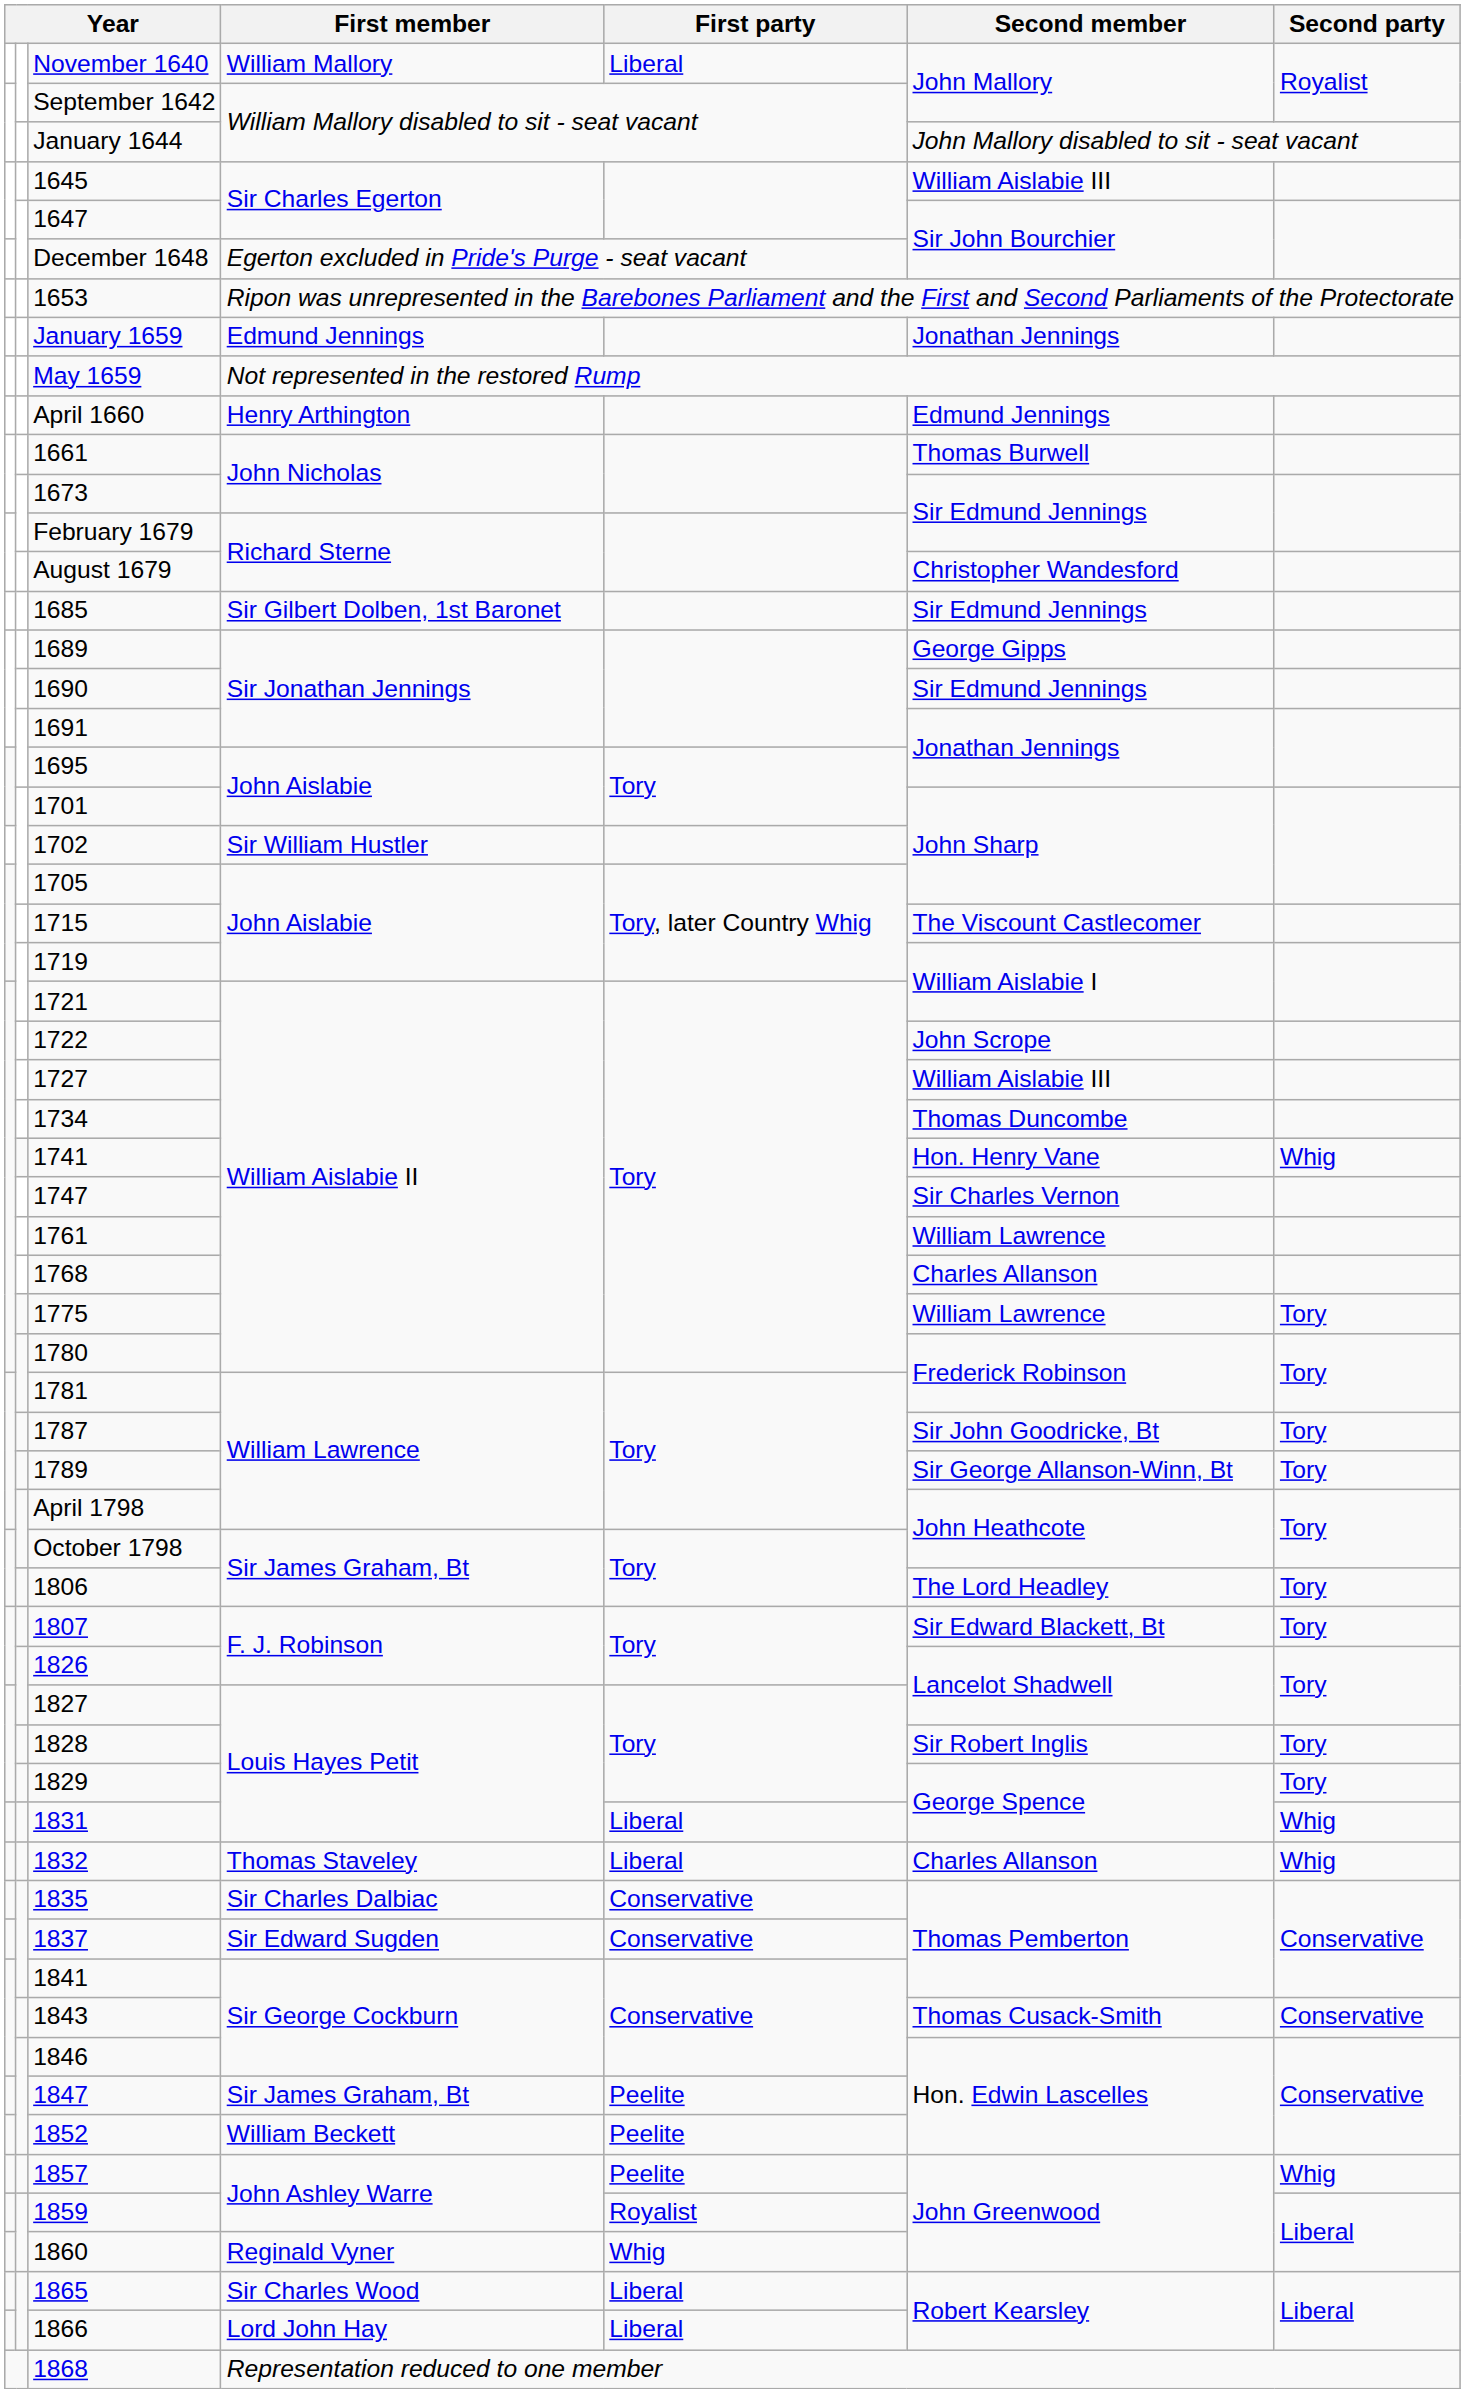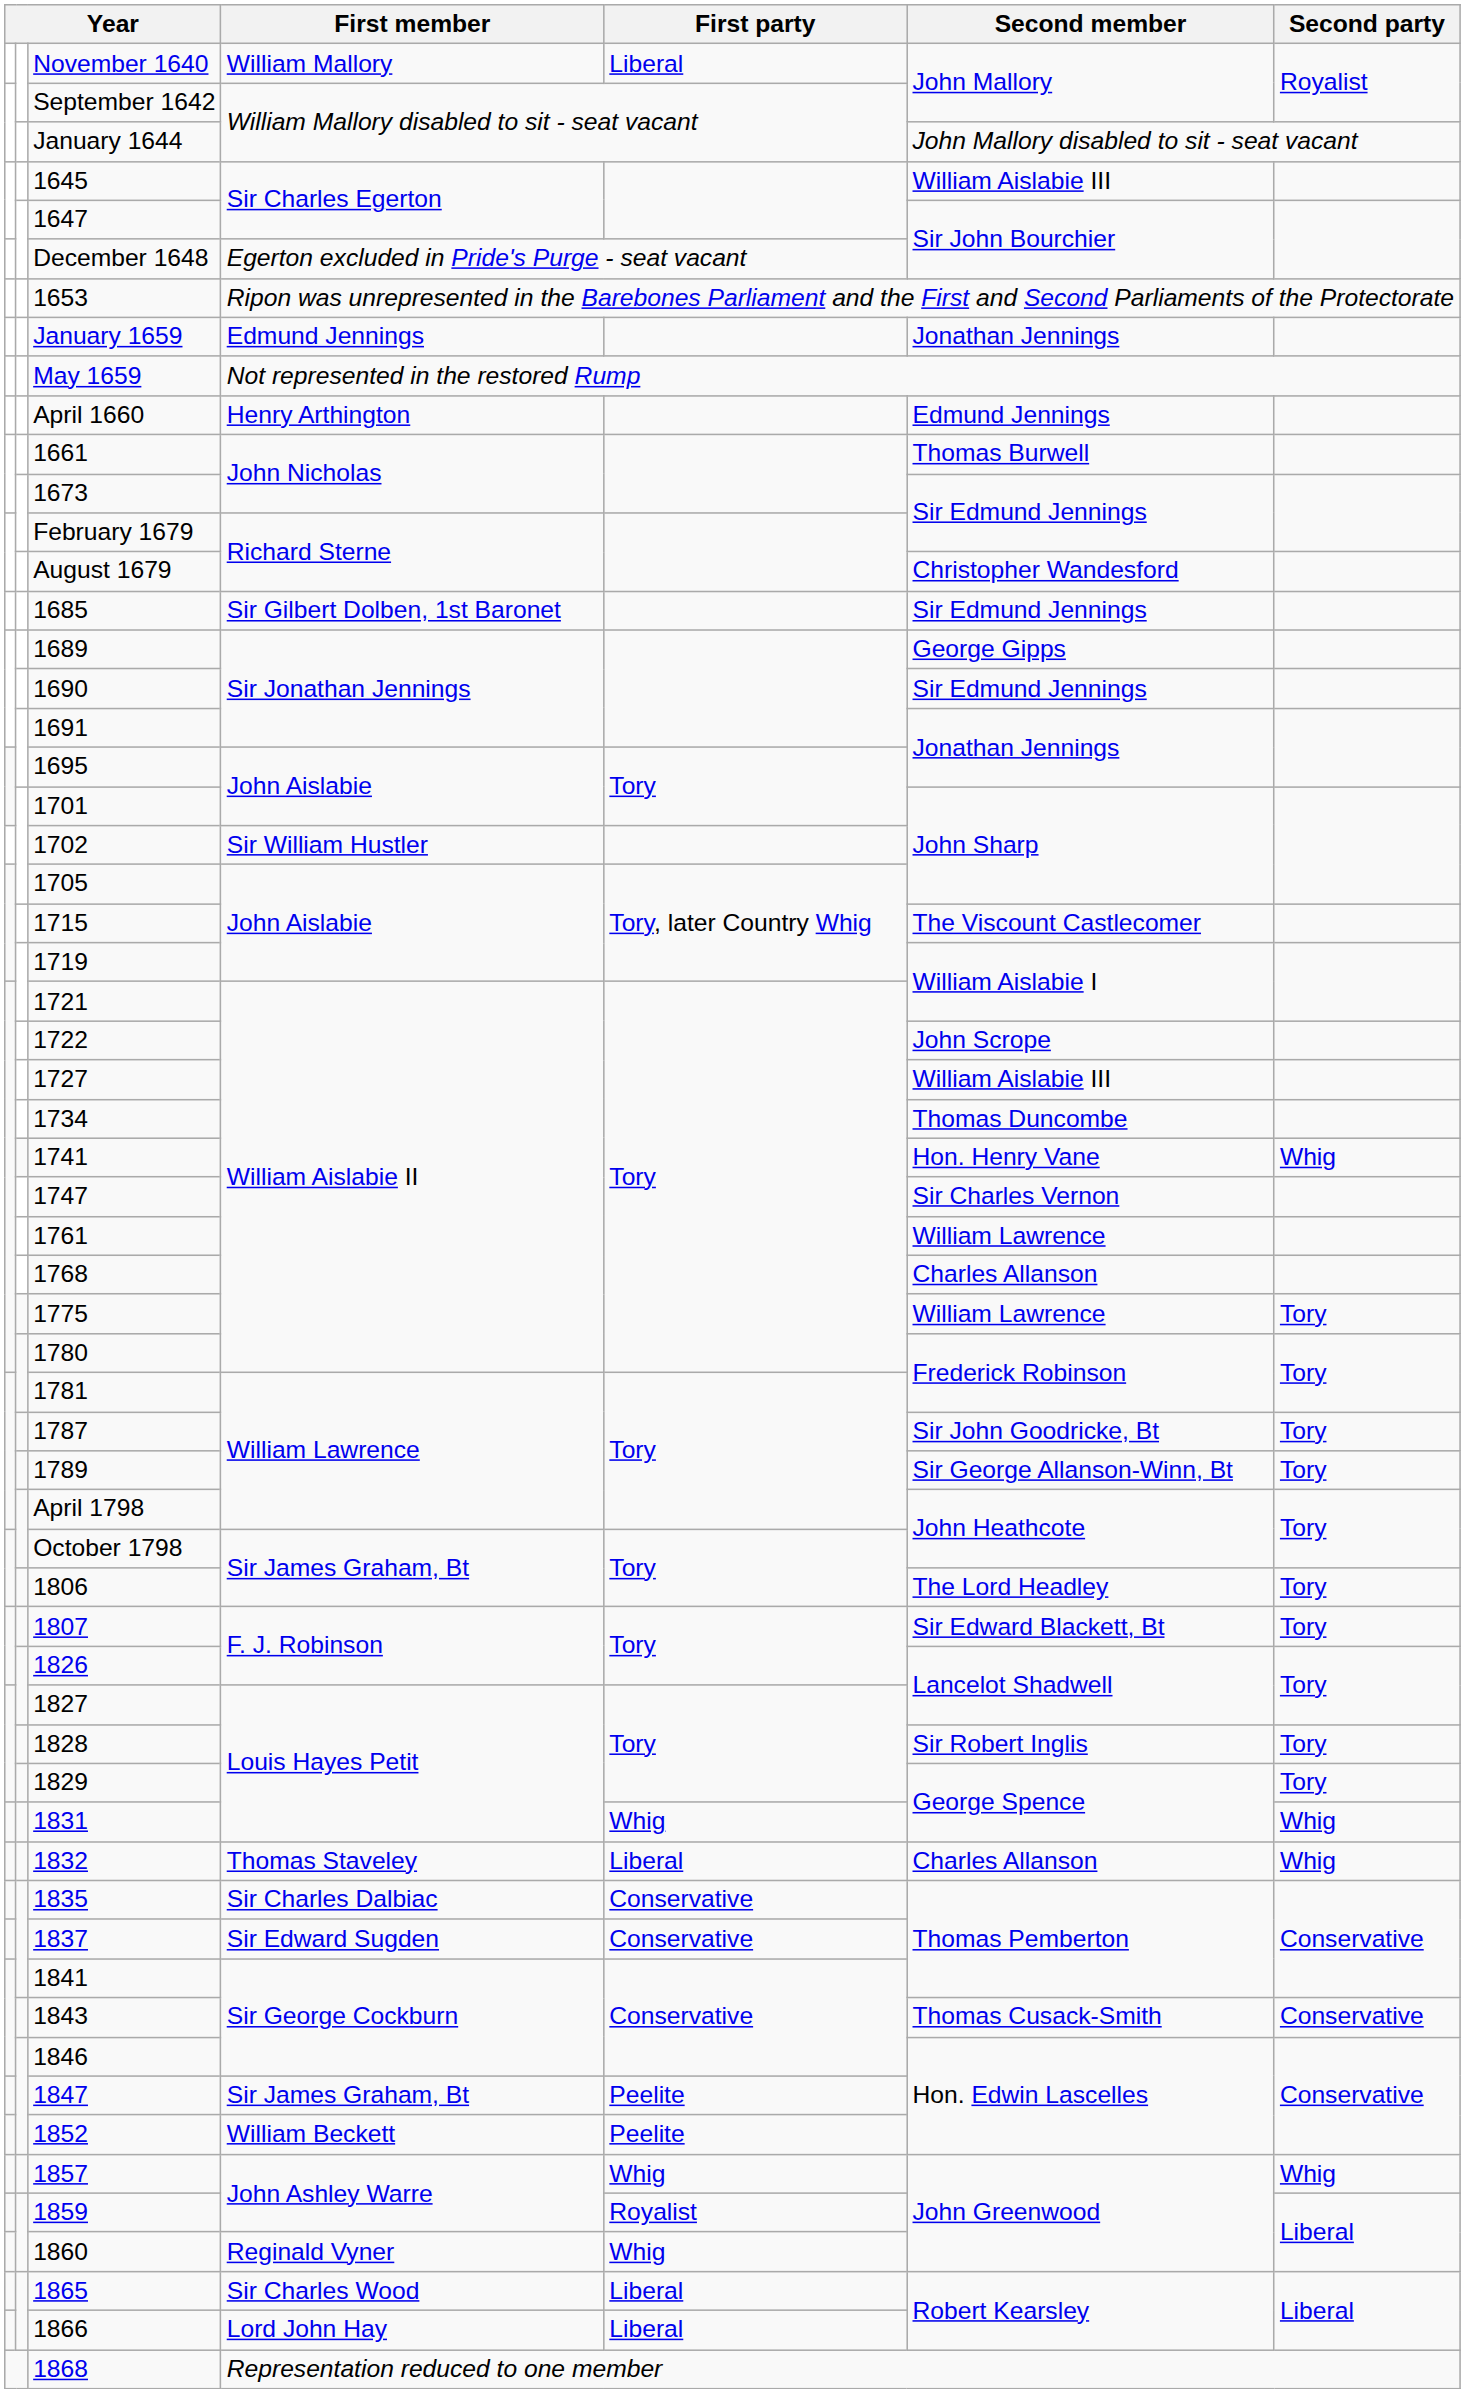(646, 1821) Liberal -> (637, 1821) Whig
(647, 2173) Peelite -> (637, 2173) Whig
